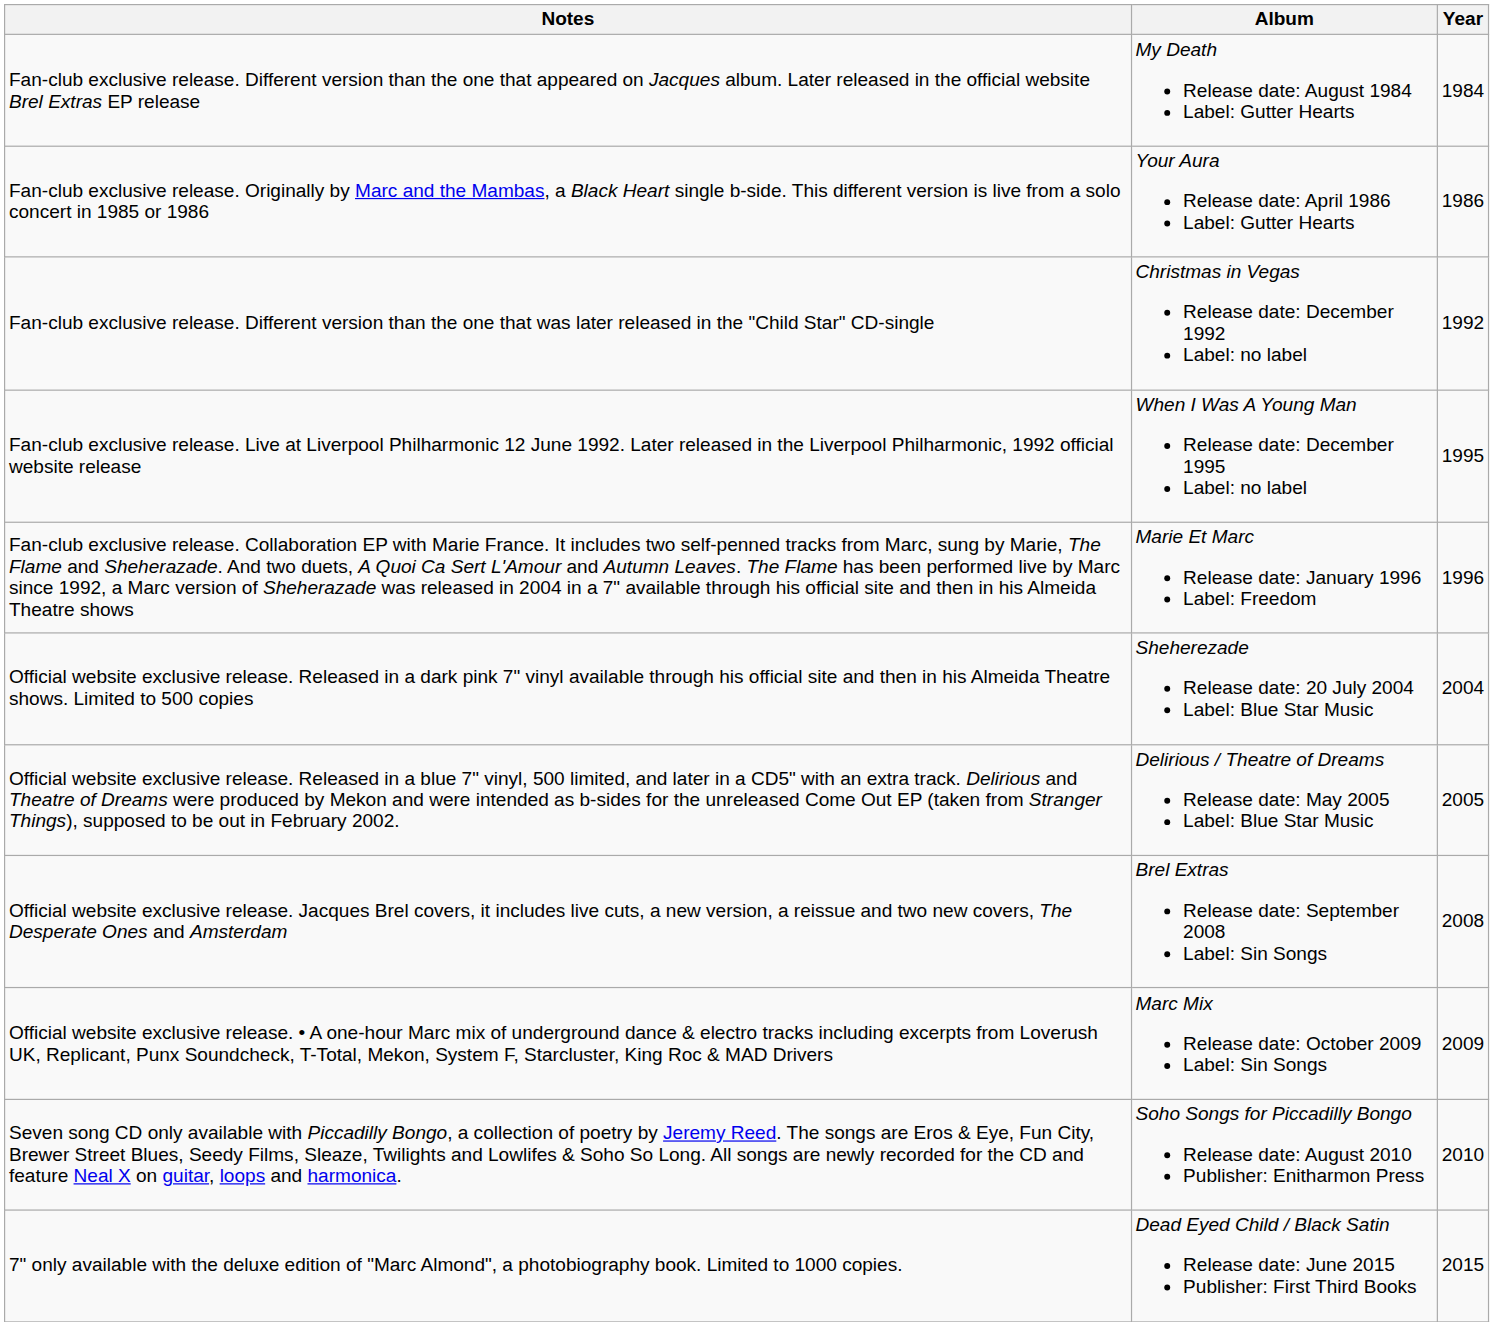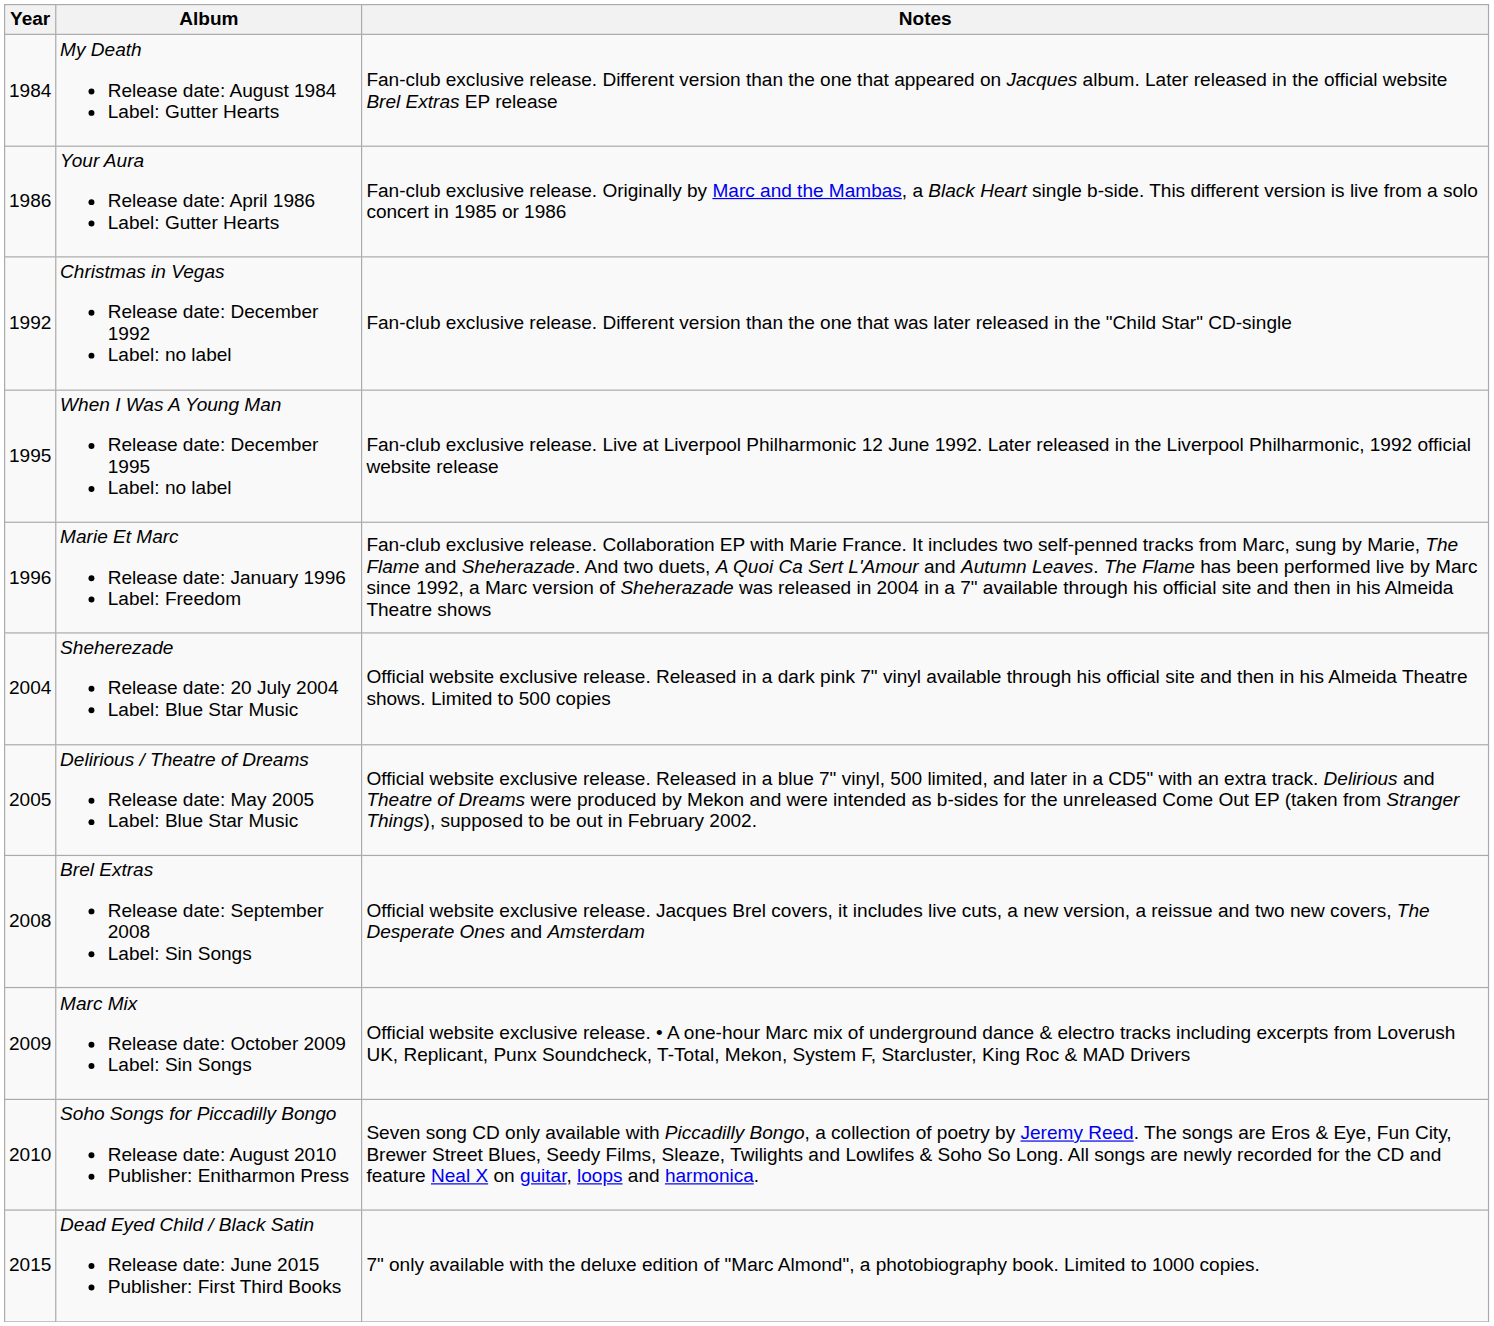columns swapped: (1463, 19) <-> (568, 19)
